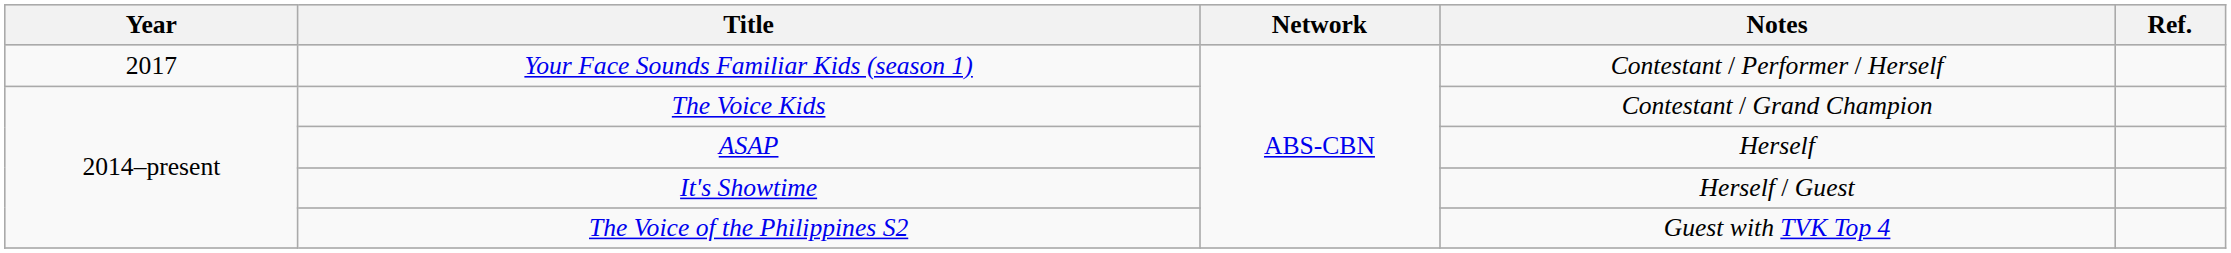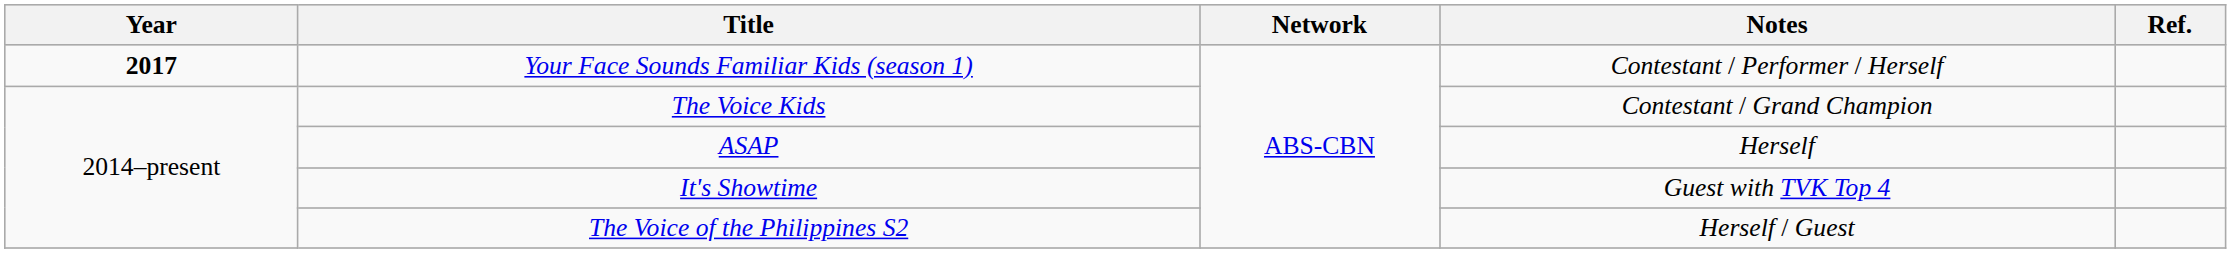(151, 65) normal -> (151, 65) bold
(1777, 187) Herself / Guest -> (1777, 187) Guest with TVK Top 4
(1777, 227) Guest with TVK Top 4 -> (1777, 227) Herself / Guest
